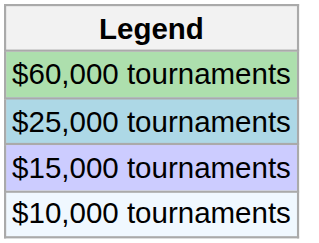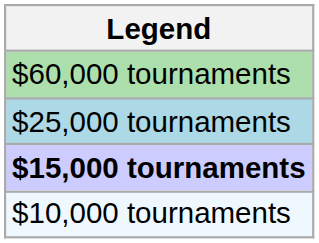(151, 167) normal -> (159, 167) bold
